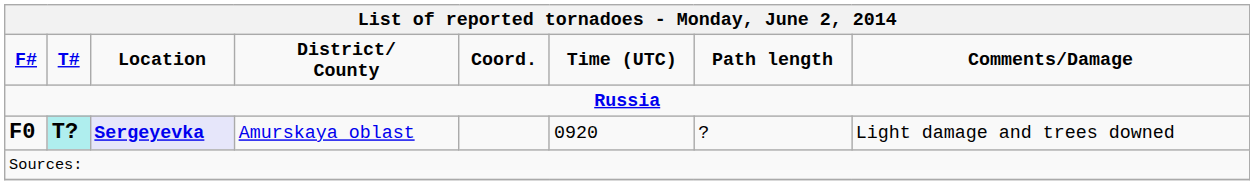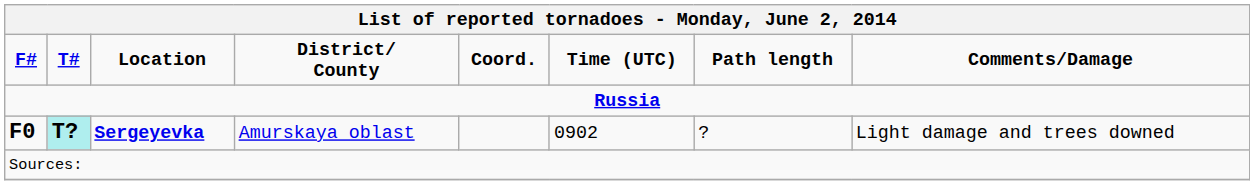(149, 133) lavender background -> (149, 133) no background
(576, 133) 0920 -> (576, 133) 0902
